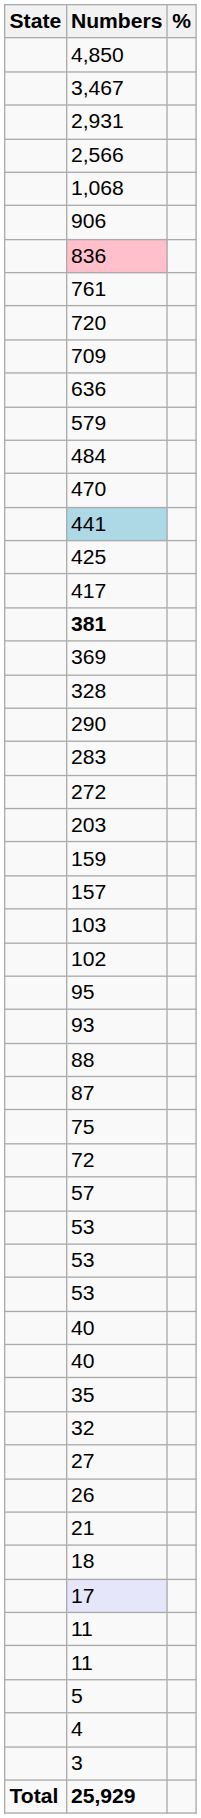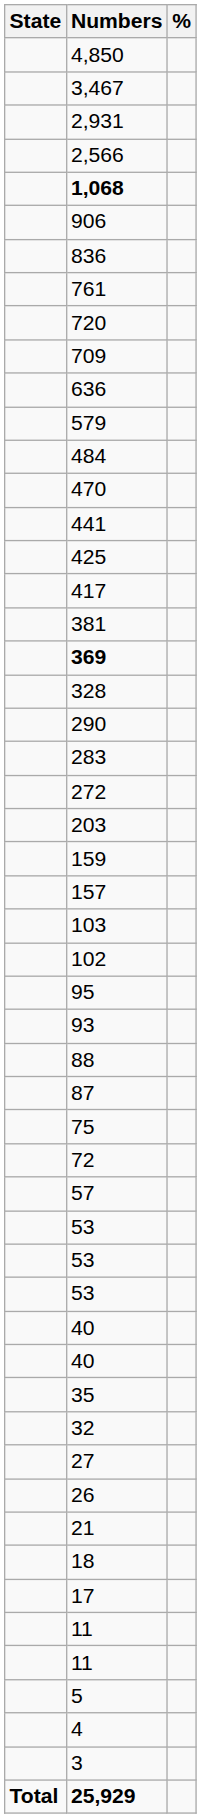(97, 188) normal -> (97, 188) bold
(89, 255) pink background -> (89, 255) no background
(89, 523) lightblue background -> (89, 523) no background
(89, 624) bold -> (89, 624) normal
(89, 657) normal -> (89, 657) bold
(83, 1595) lavender background -> (83, 1595) no background
